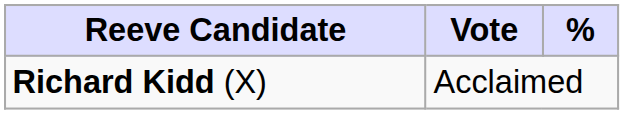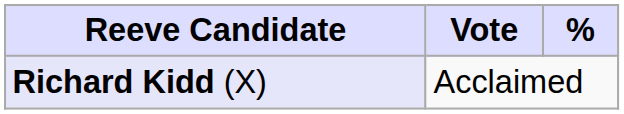(140, 81) no background -> (140, 81) lavender background
